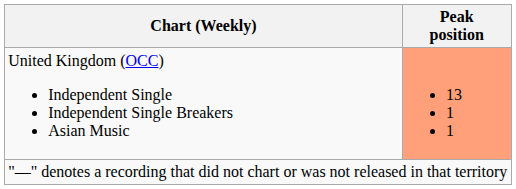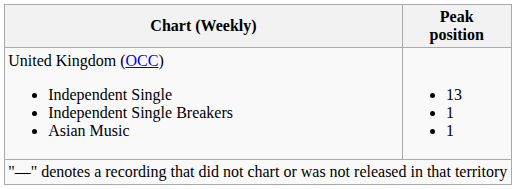(457, 113) lightsalmon background -> (457, 113) no background
